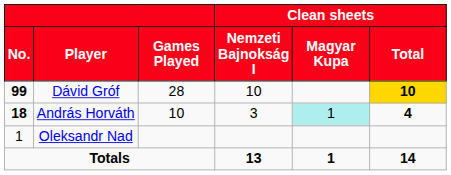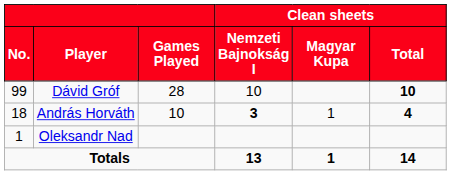(19, 92) bold -> (19, 92) normal
(408, 92) gold background -> (408, 92) no background
(19, 114) bold -> (19, 114) normal
(254, 114) normal -> (254, 114) bold
(331, 114) paleturquoise background -> (331, 114) no background
